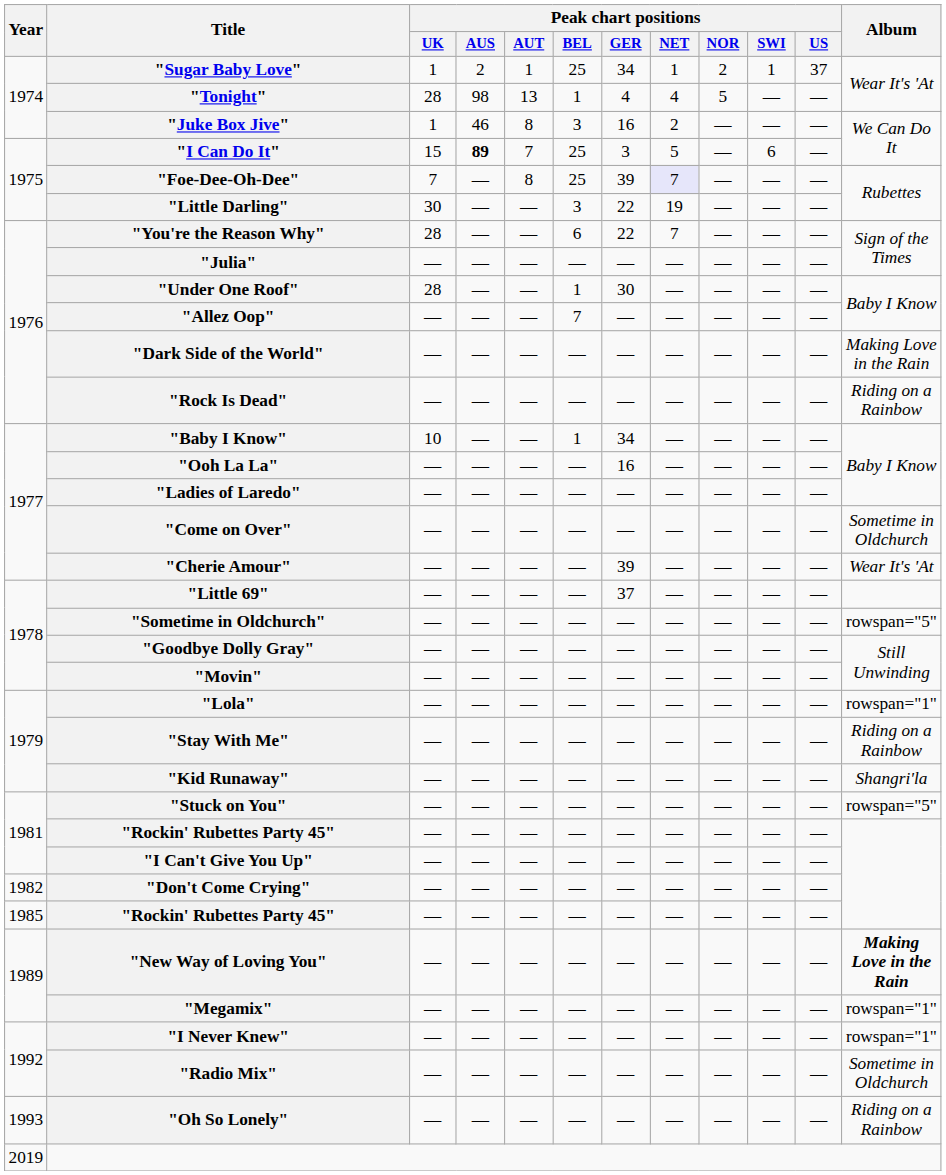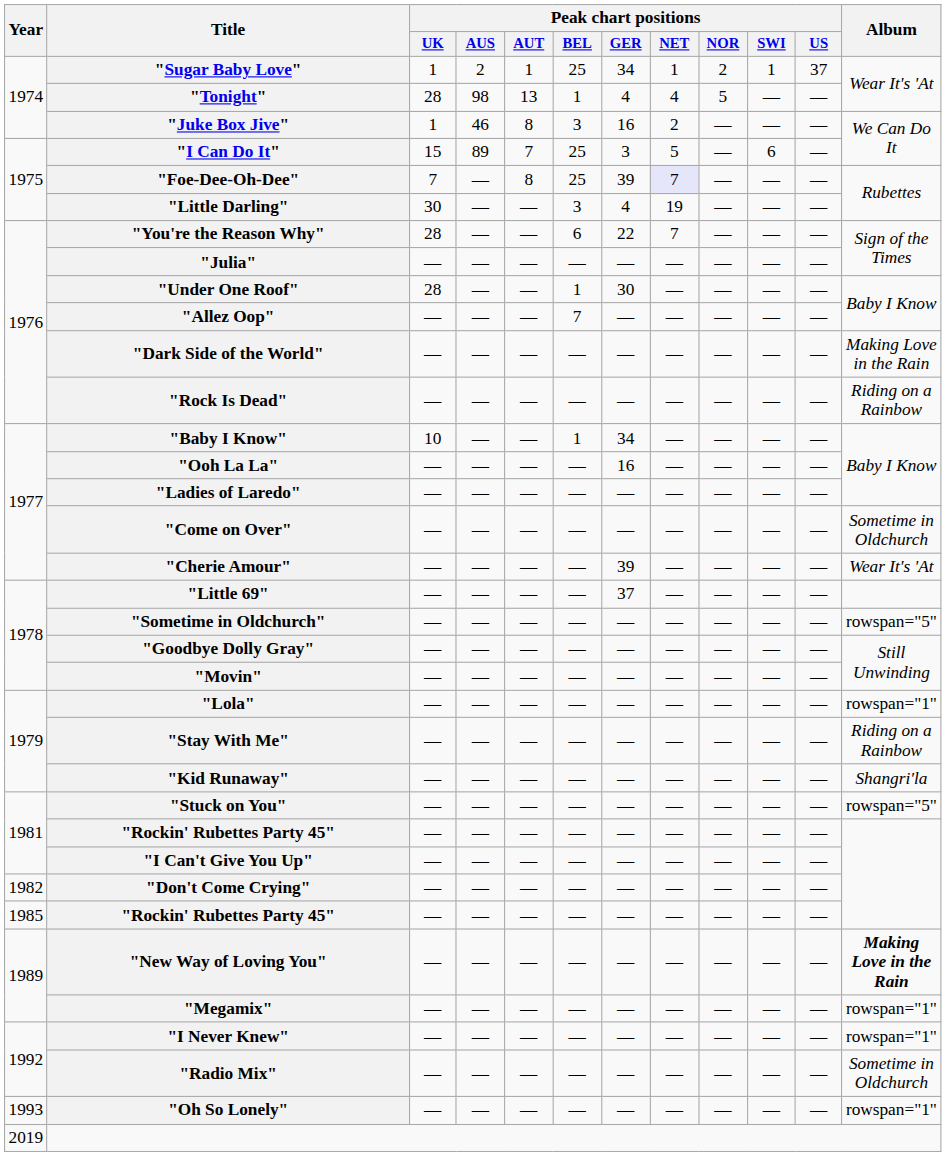(480, 152) bold -> (480, 152) normal
(626, 206) 22 -> (626, 206) 4
(891, 1120) Riding on a Rainbow -> (891, 1110) rowspan="1"
